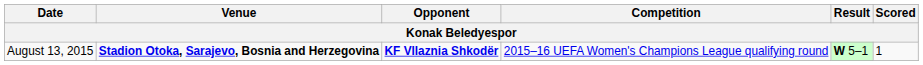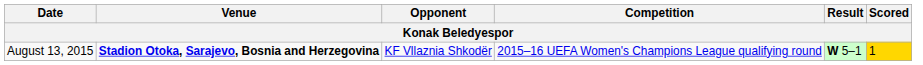(441, 51) bold -> (438, 51) normal
(879, 51) no background -> (872, 51) gold background
